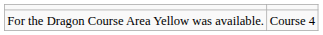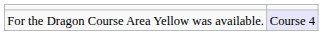(292, 20) no background -> (292, 20) lavender background
